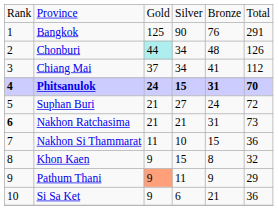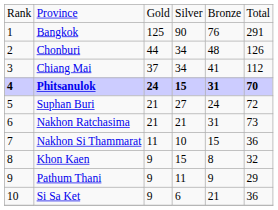(152, 50) paleturquoise background -> (152, 50) no background
(10, 123) bold -> (10, 123) normal
(150, 178) lightsalmon background -> (150, 178) no background
